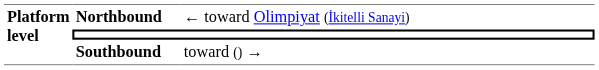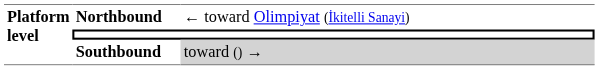(223, 51) no background -> (223, 51) lightgrey background
